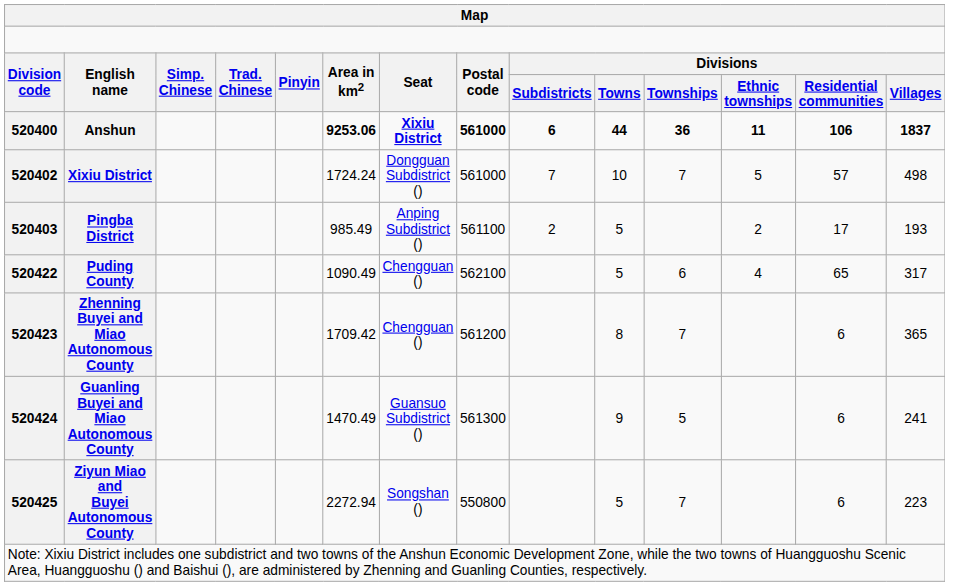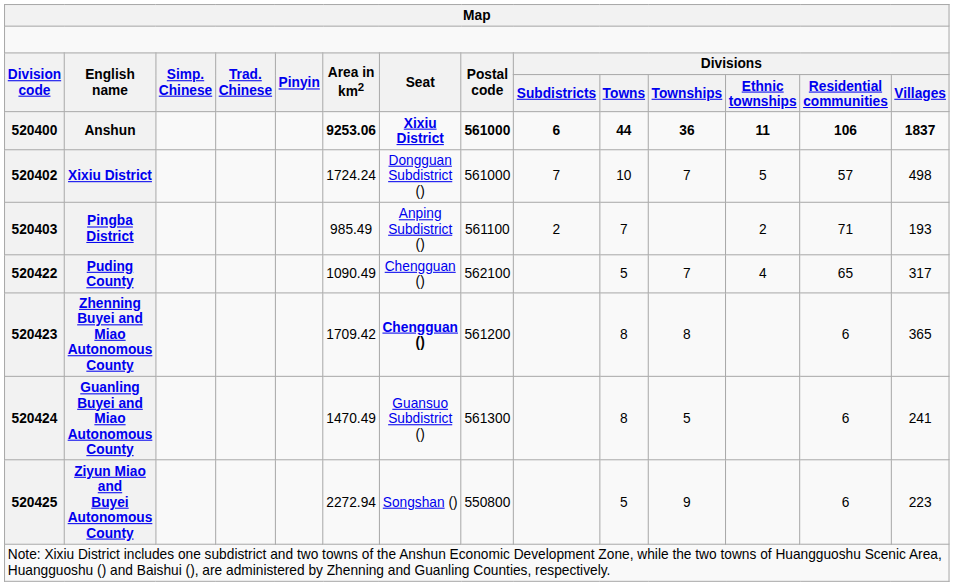(619, 229) 5 -> (624, 229) 7
(841, 229) 17 -> (845, 229) 71
(682, 274) 6 -> (687, 274) 7
(418, 335) normal -> (420, 335) bold
(682, 335) 7 -> (687, 335) 8
(619, 418) 9 -> (624, 418) 8
(682, 502) 7 -> (687, 502) 9
